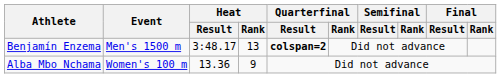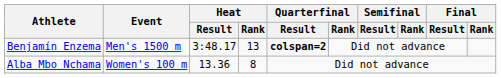(253, 64) 9 -> (253, 64) 8
